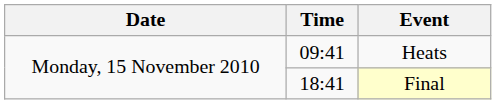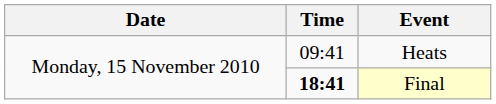(322, 83) normal -> (322, 83) bold
